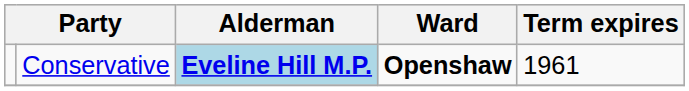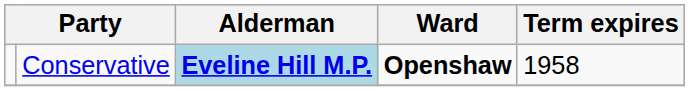(551, 64) 1961 -> (551, 64) 1958
